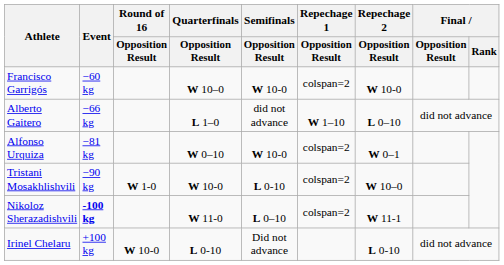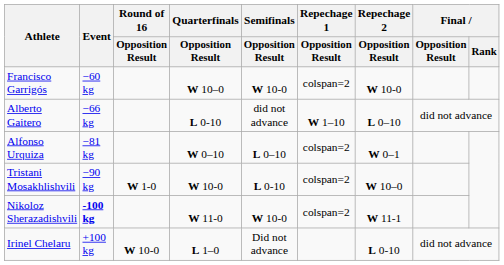(205, 122) L 1–0 -> (205, 122) L 0-10
(269, 154) W 10-0 -> (269, 154) L 0–10
(269, 219) L 0–10 -> (269, 219) W 10-0
(205, 251) L 0-10 -> (205, 251) L 1–0
